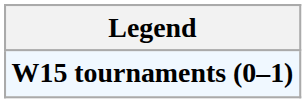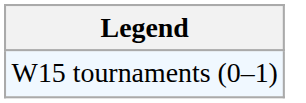(153, 73) bold -> (145, 73) normal
